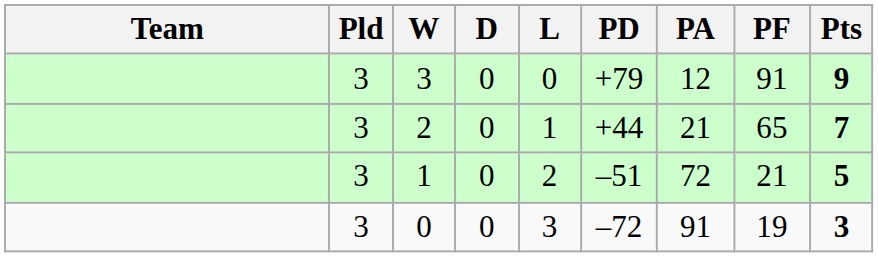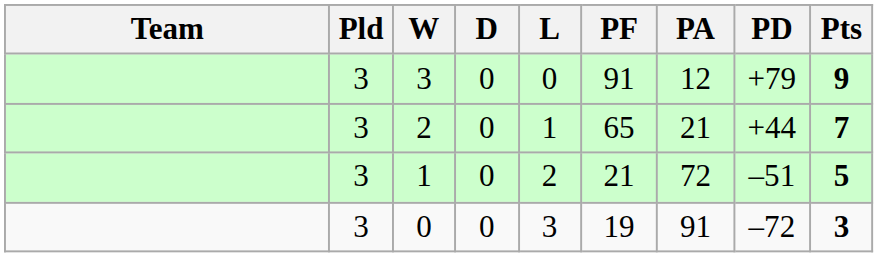columns swapped: (772, 29) <-> (619, 29)
